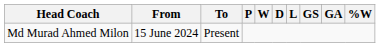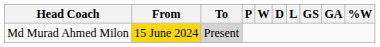(166, 33) no background -> (166, 33) gold background
(222, 33) no background -> (222, 33) lightgrey background
